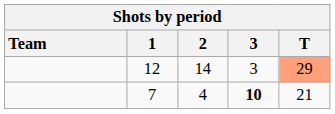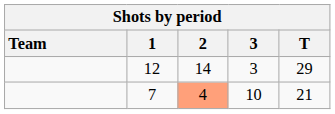(304, 69) lightsalmon background -> (304, 69) no background
(203, 95) no background -> (203, 95) lightsalmon background
(254, 95) bold -> (254, 95) normal
